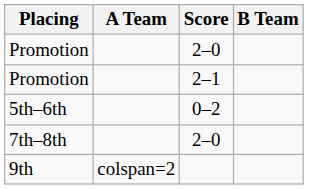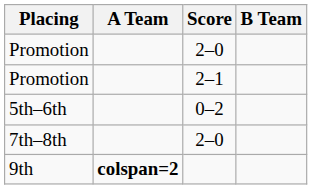(136, 169) normal -> (138, 169) bold
